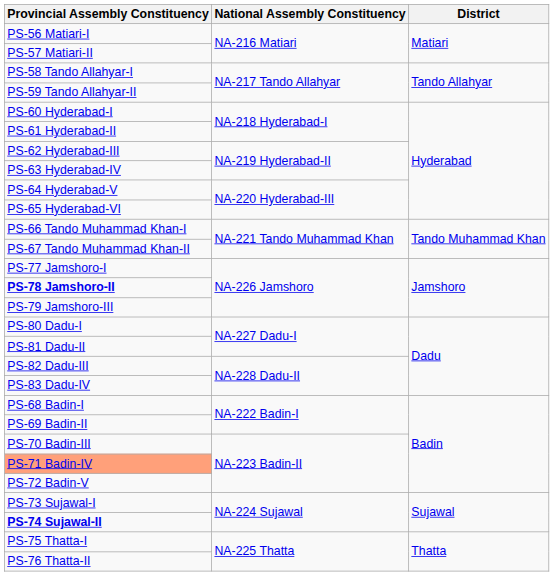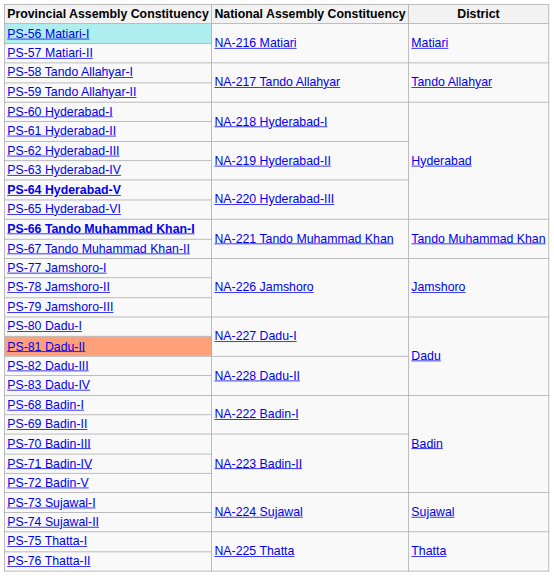(48, 33) no background -> (48, 33) paleturquoise background
(62, 190) normal -> (64, 190) bold
(97, 229) normal -> (101, 229) bold
(61, 287) bold -> (59, 287) normal
(46, 346) no background -> (46, 346) lightsalmon background
(50, 463) lightsalmon background -> (50, 463) no background
(54, 522) bold -> (53, 522) normal
